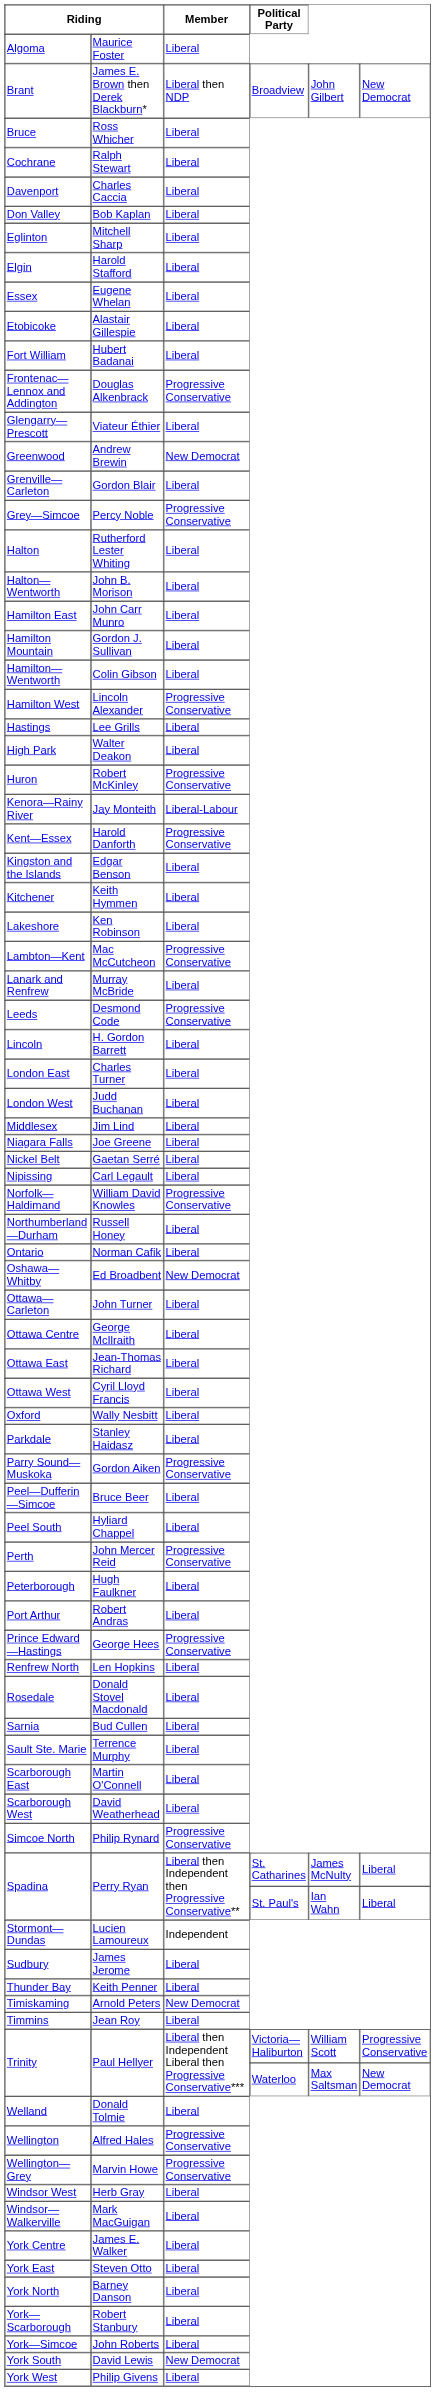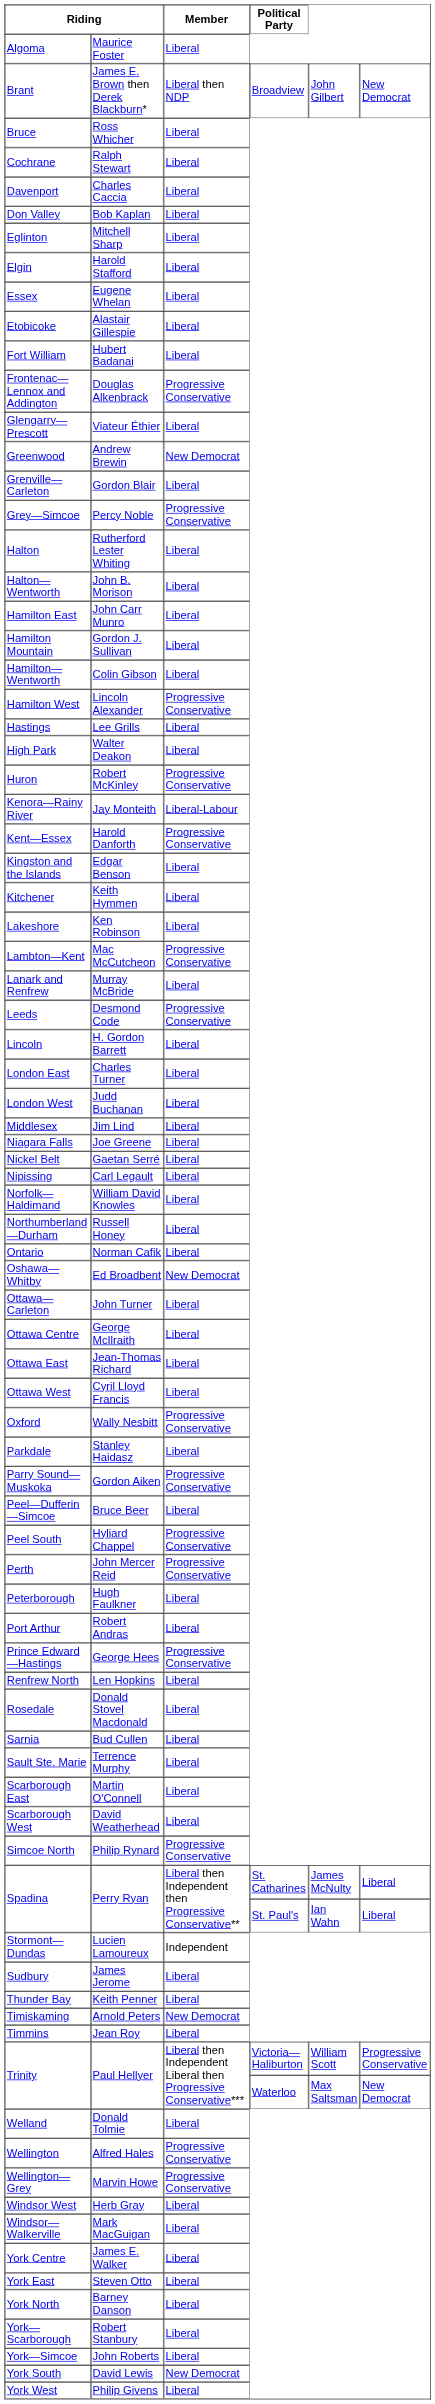(198, 1199) Progressive Conservative -> (182, 1199) Liberal
(182, 1416) Liberal -> (198, 1422) Progressive Conservative
(182, 1527) Liberal -> (198, 1539) Progressive Conservative
